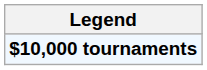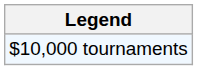(103, 49) bold -> (98, 49) normal
